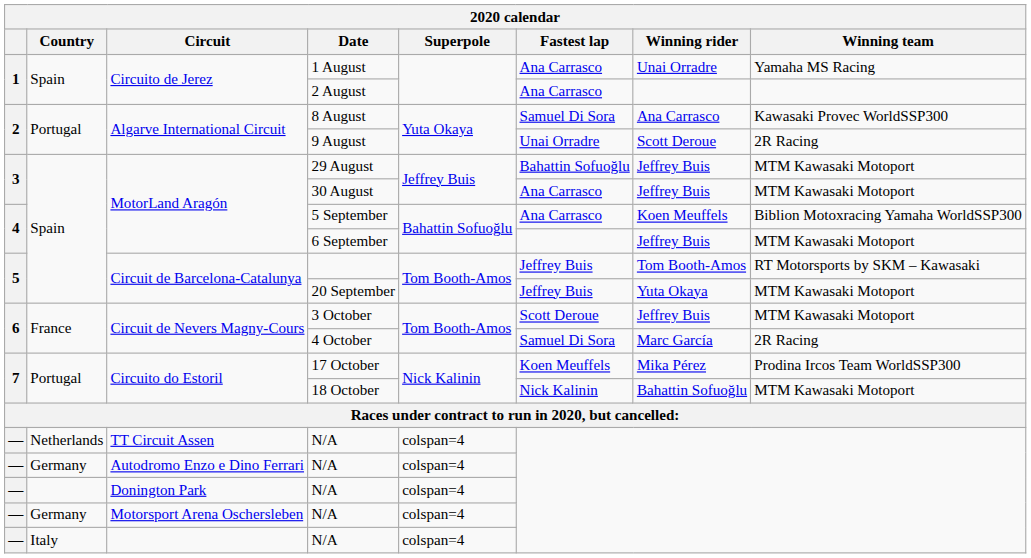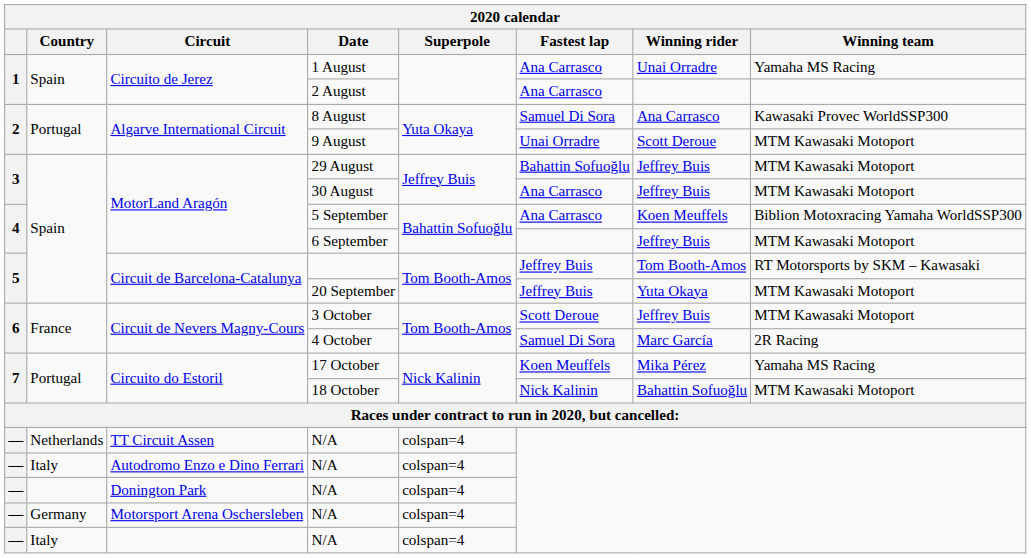(786, 141) 2R Racing -> (834, 141) MTM Kawasaki Motoport
(857, 365) Prodina Ircos Team WorldSSP300 -> (815, 365) Yamaha MS Racing
(58, 464) Germany -> (44, 464) Italy
